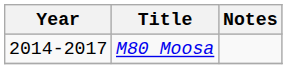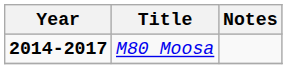(58, 49) normal -> (58, 49) bold
